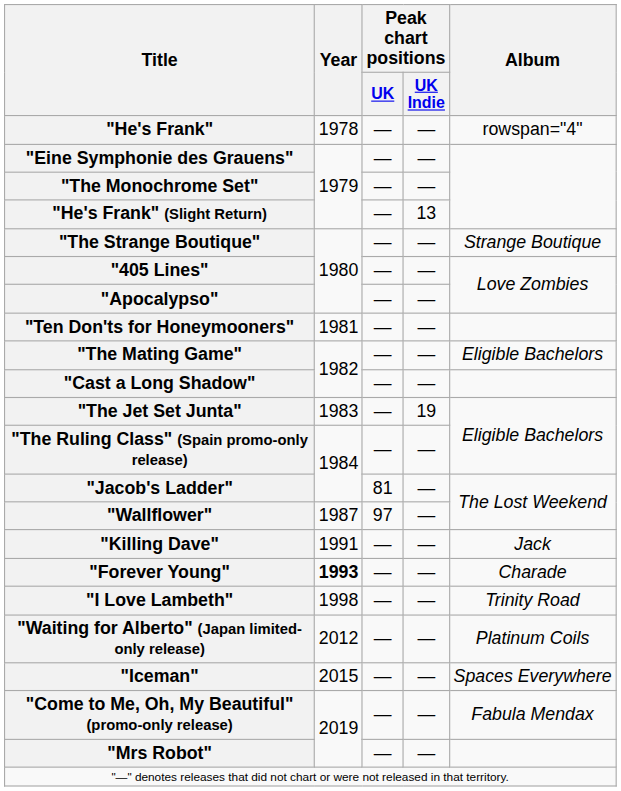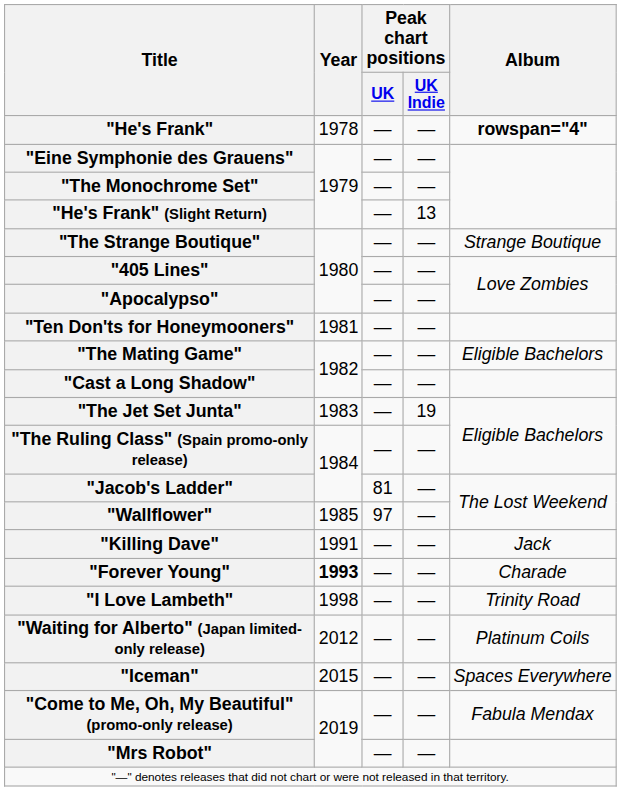(533, 129) normal -> (533, 129) bold
(339, 515) 1987 -> (339, 515) 1985
